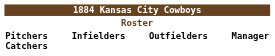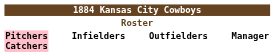(27, 41) no background -> (27, 41) pink background
